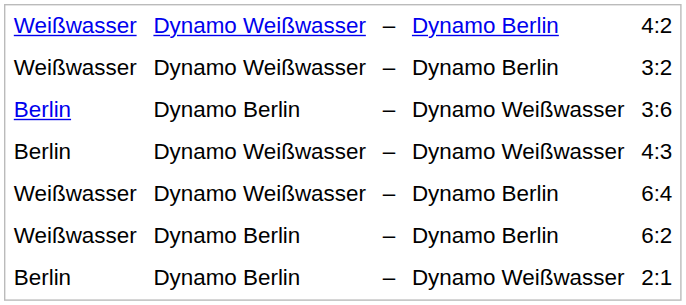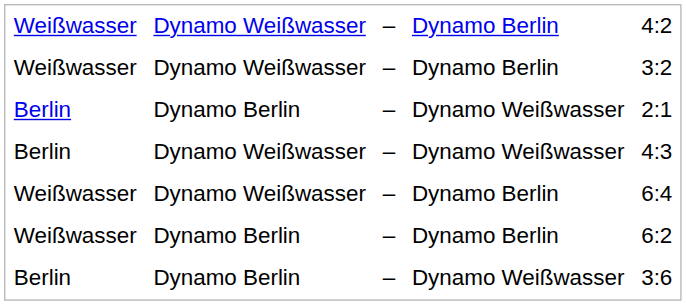(657, 110) 3:6 -> (657, 110) 2:1
(657, 278) 2:1 -> (657, 278) 3:6
